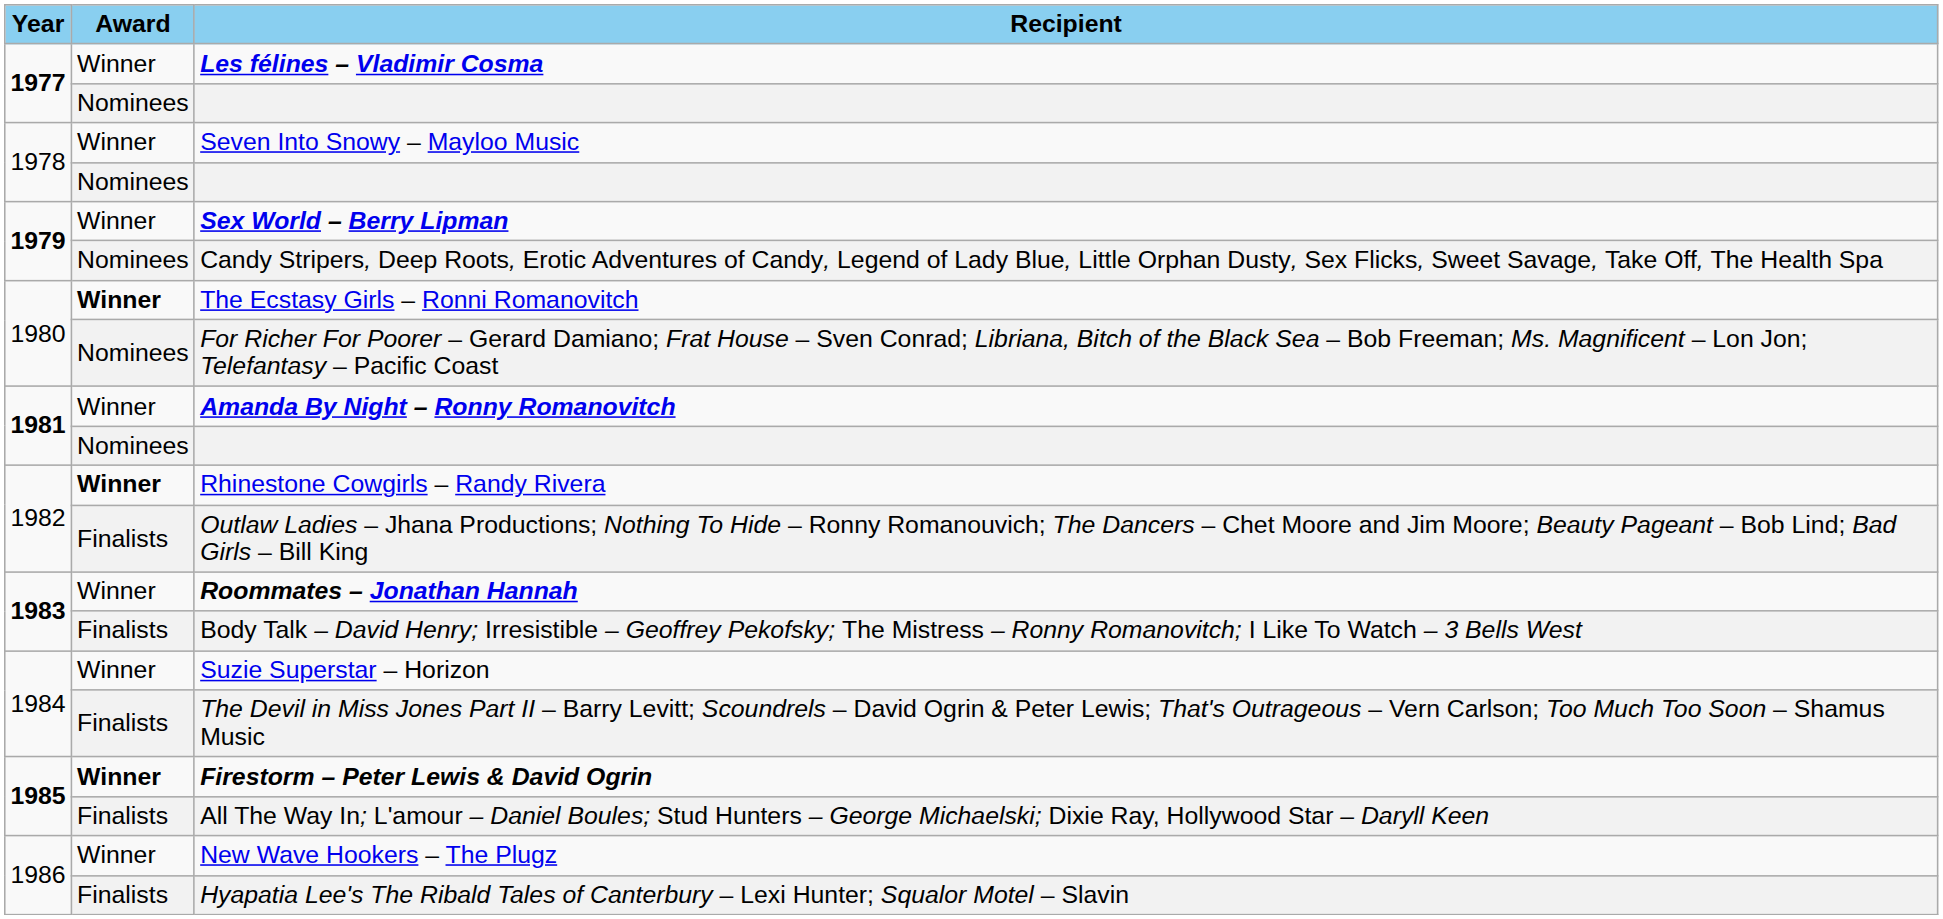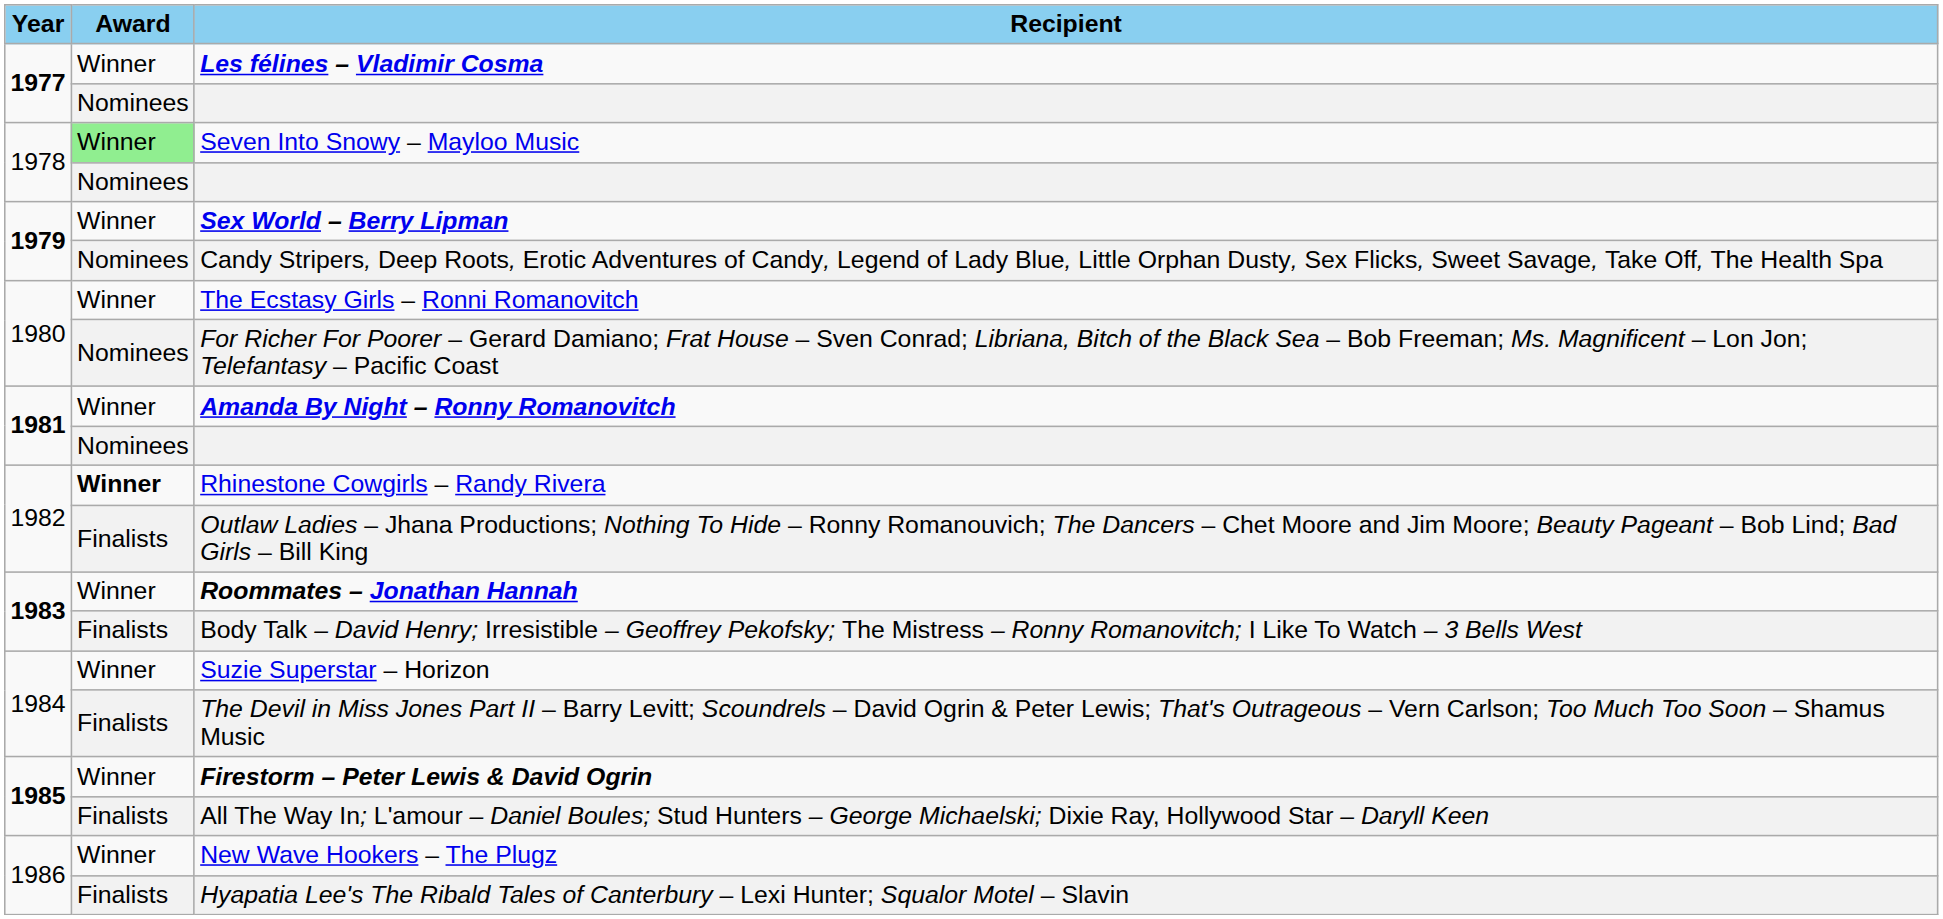(116, 142) no background -> (116, 142) lightgreen background
(119, 299) bold -> (116, 299) normal
(119, 776) bold -> (116, 776) normal
